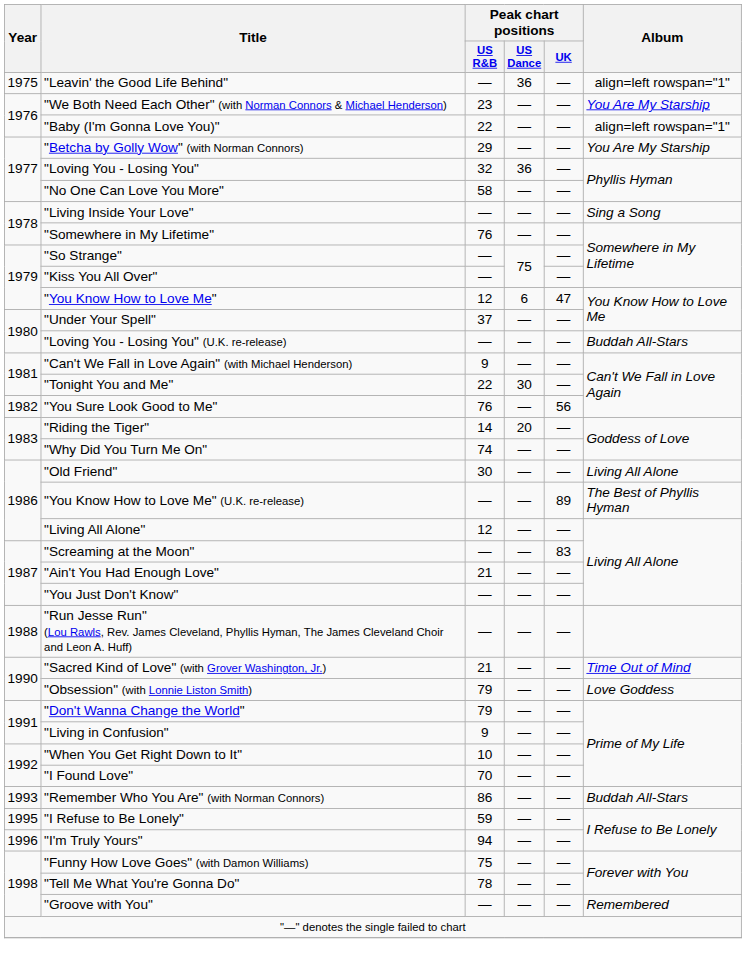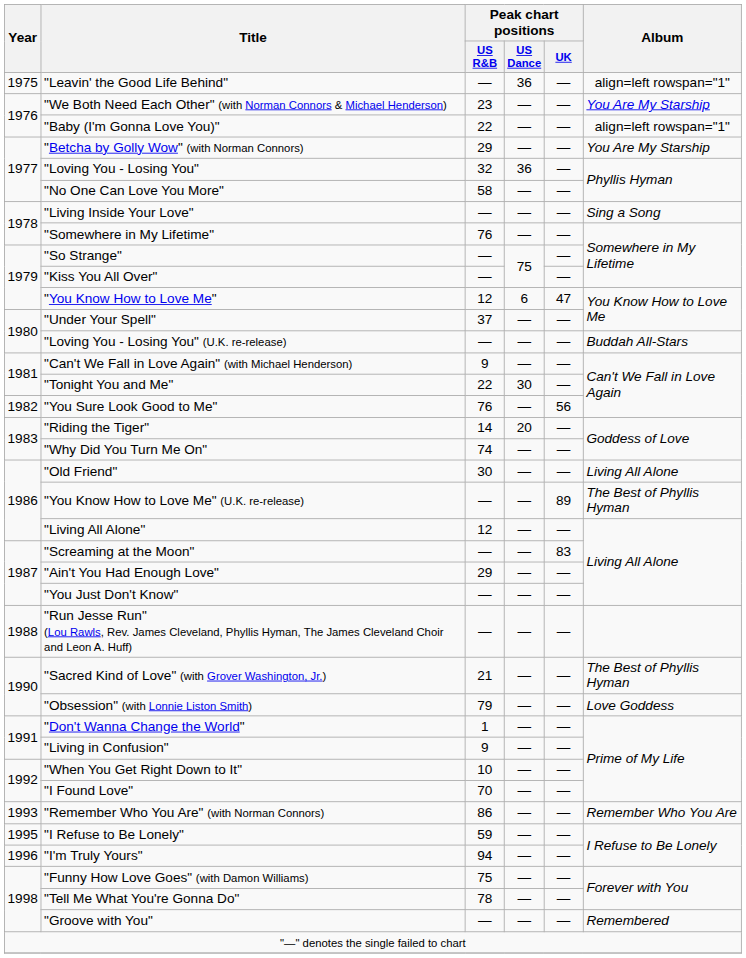(485, 572) 21 -> (485, 572) 29
(638, 668) Time Out of Mind -> (643, 675) The Best of Phyllis Hyman
(485, 711) 79 -> (485, 726) 1
(637, 797) Buddah All-Stars -> (662, 812) Remember Who You Are
